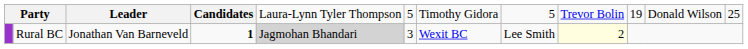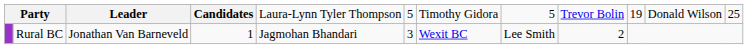(250, 33) bold -> (250, 33) normal
(308, 33) lightgrey background -> (308, 33) no background
(621, 33) lightyellow background -> (621, 33) no background
